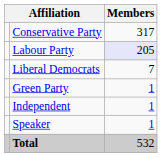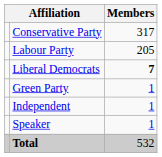(146, 50) lavender background -> (146, 50) no background
(151, 69) normal -> (151, 69) bold
